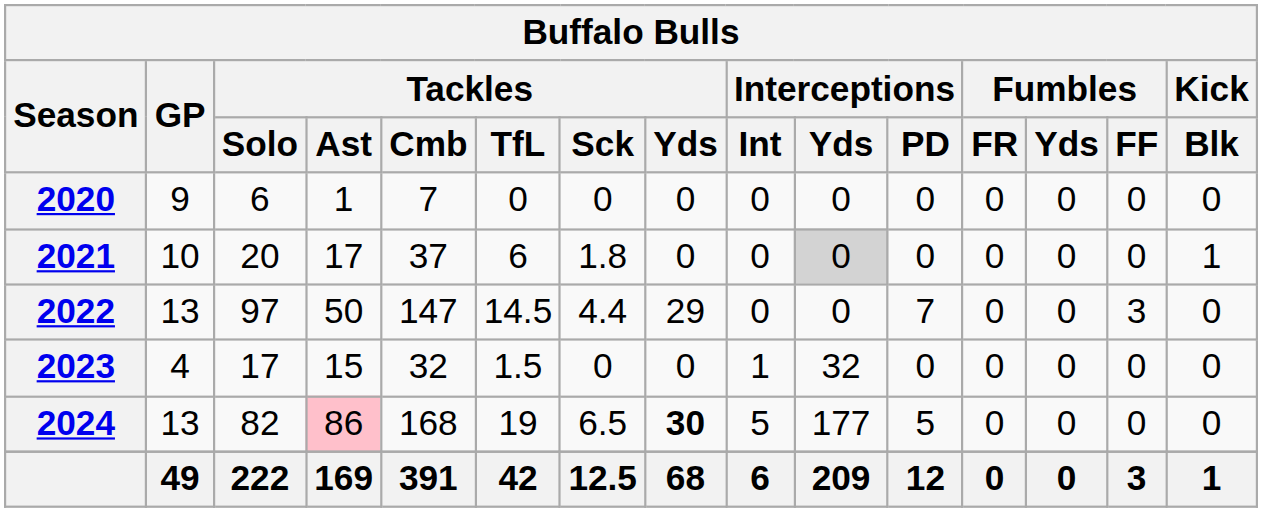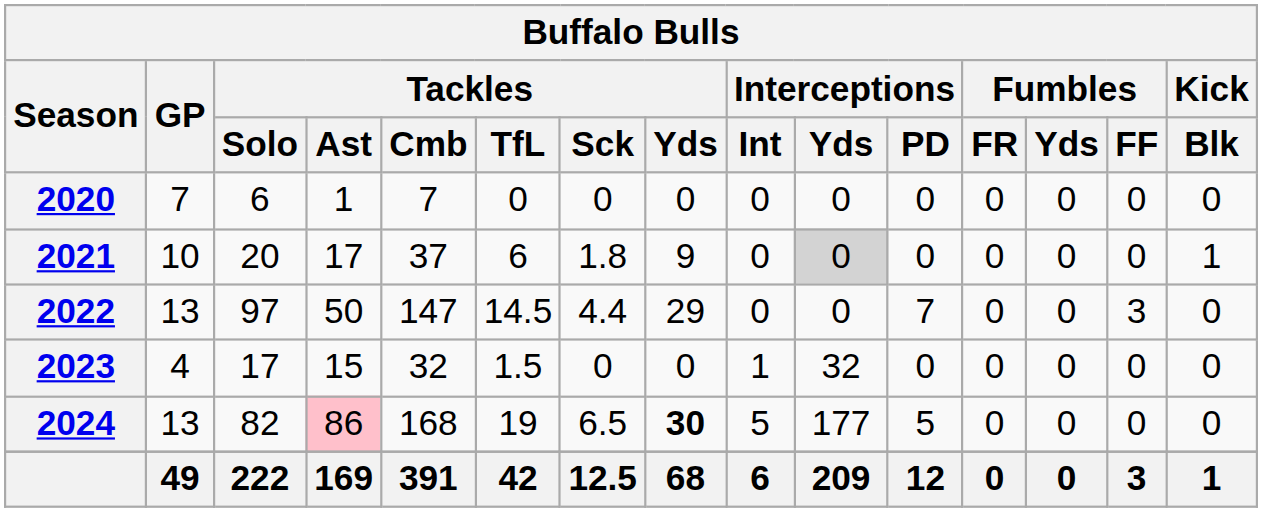(180, 199) 9 -> (180, 199) 7
(685, 255) 0 -> (685, 255) 9
